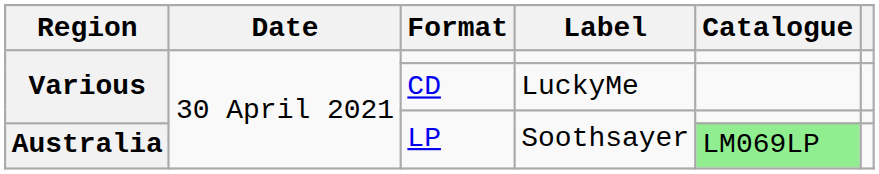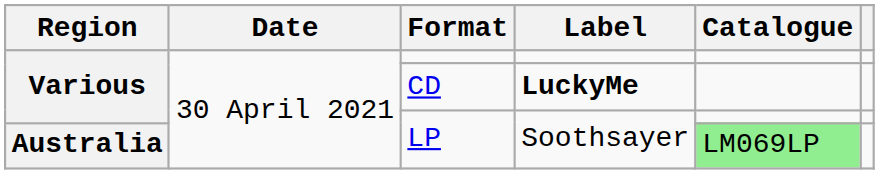(580, 87) normal -> (580, 87) bold
